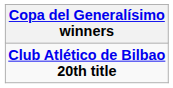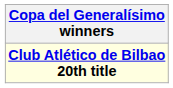(87, 63) no background -> (87, 63) lightyellow background
